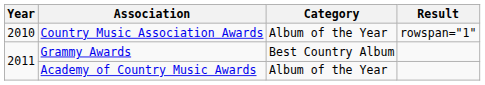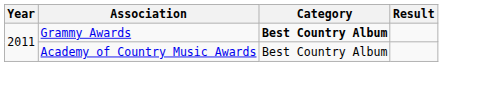- row: (152, 33)
(332, 52) normal -> (325, 33) bold
(328, 70) Album of the Year -> (325, 52) Best Country Album
